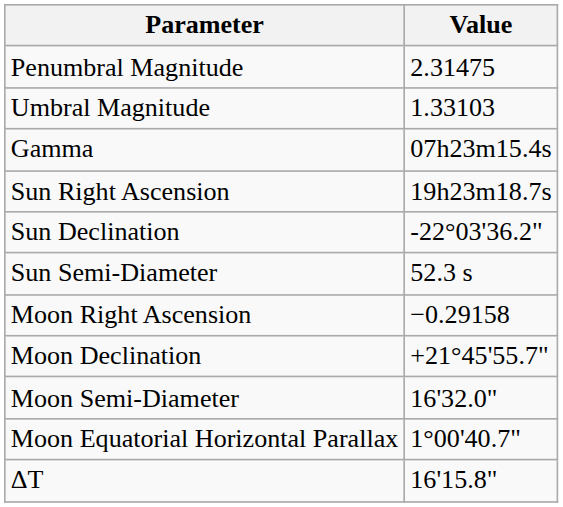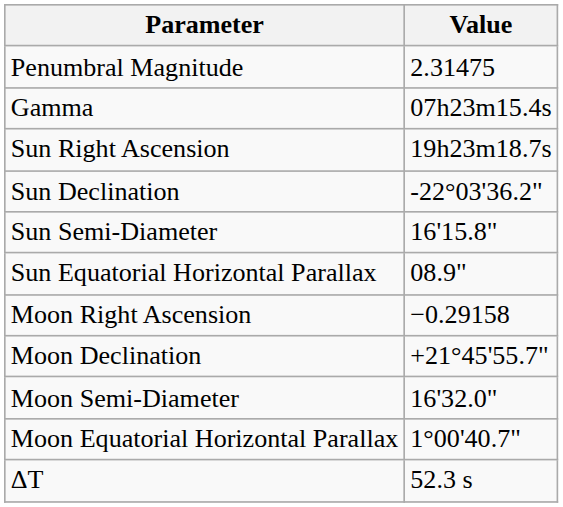- row: (110, 107)
(441, 273) 52.3 s -> (454, 231) 16'15.8"
+ row: (194, 273)
(454, 480) 16'15.8" -> (441, 480) 52.3 s
